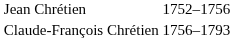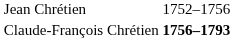(196, 29) normal -> (196, 29) bold
